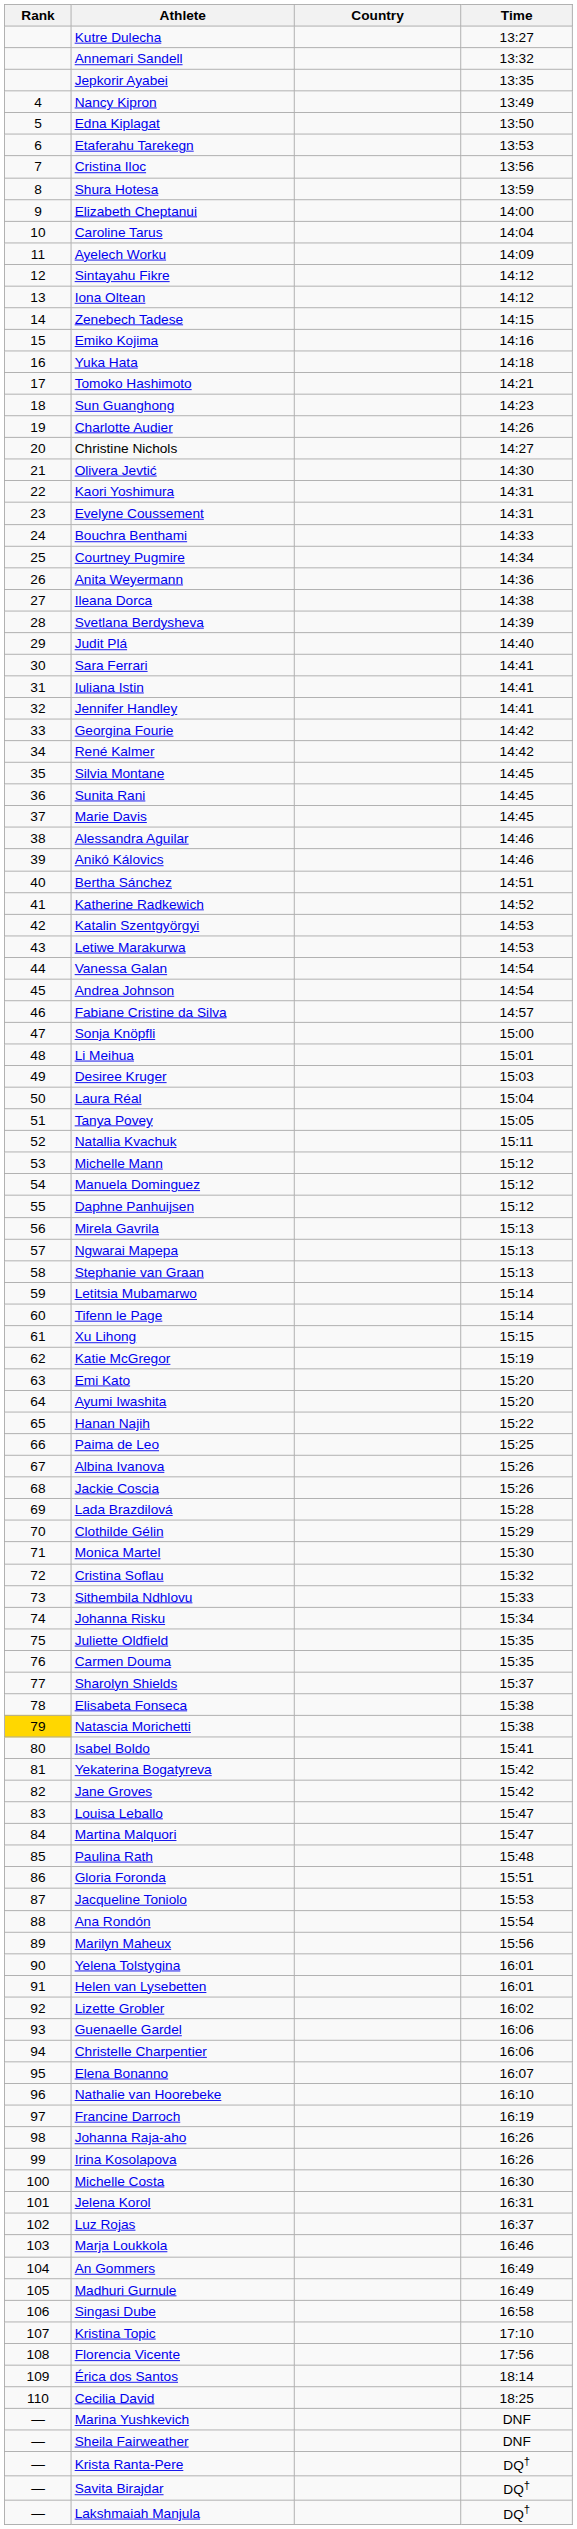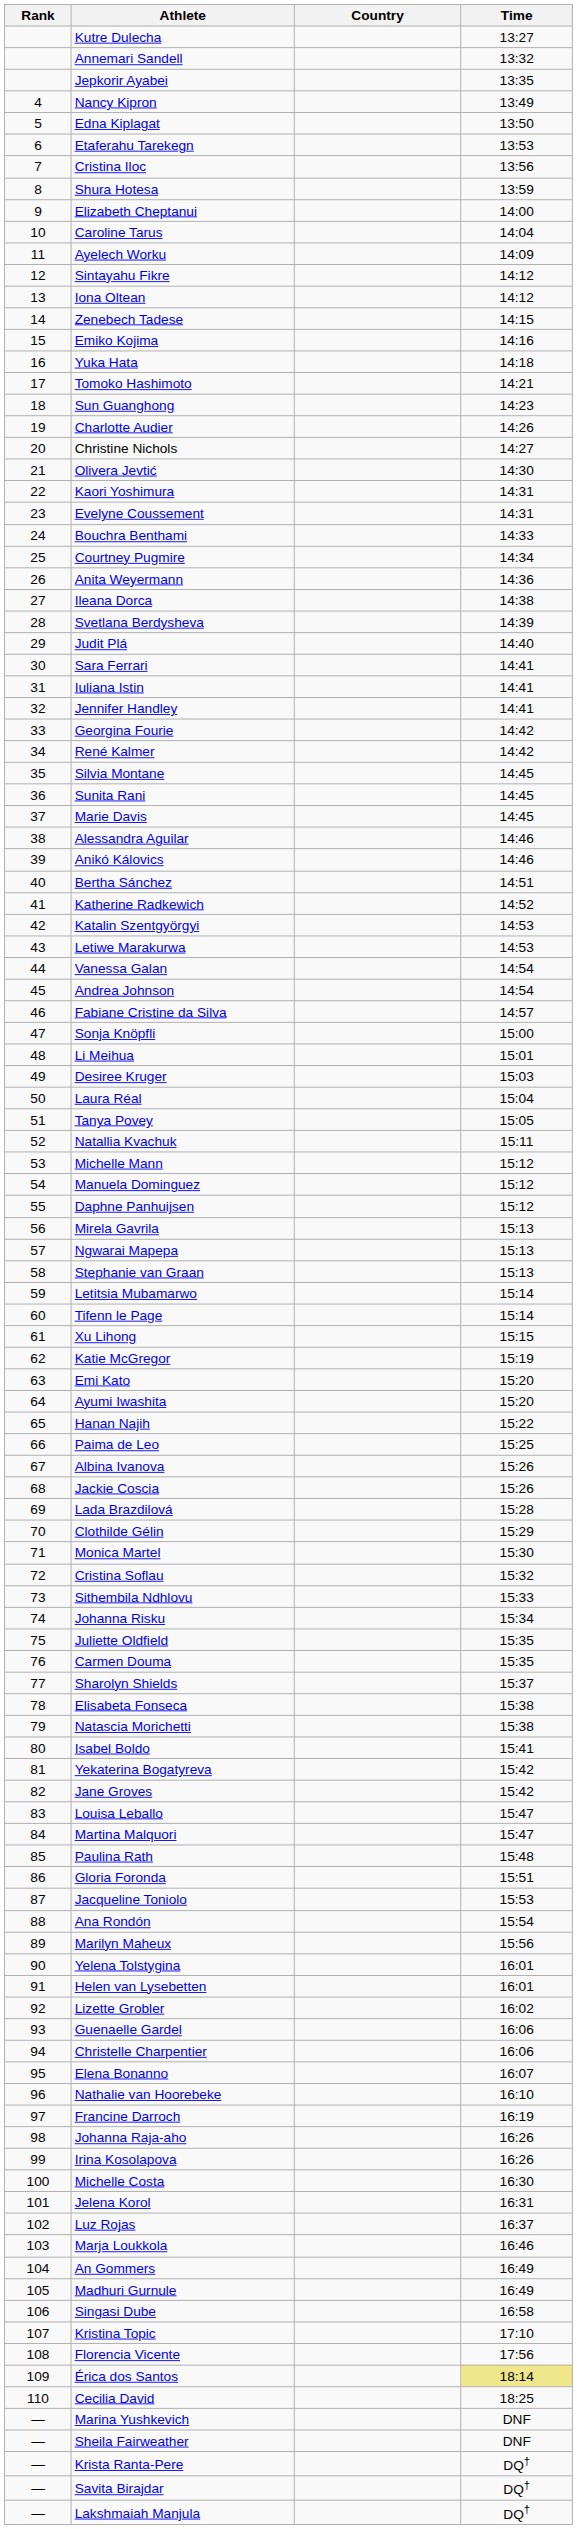(38, 1726) gold background -> (38, 1726) no background
(517, 2376) no background -> (517, 2376) khaki background
